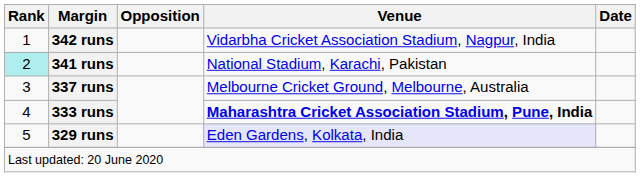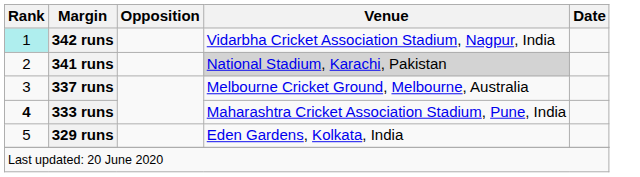(26, 40) no background -> (26, 40) paleturquoise background
(26, 64) paleturquoise background -> (26, 64) no background
(327, 64) no background -> (327, 64) lightgrey background
(26, 111) normal -> (26, 111) bold
(400, 111) bold -> (386, 111) normal
(305, 135) lavender background -> (305, 135) no background
